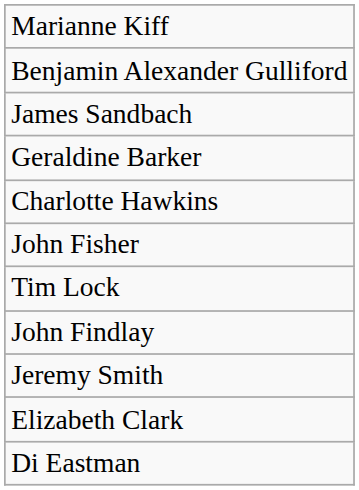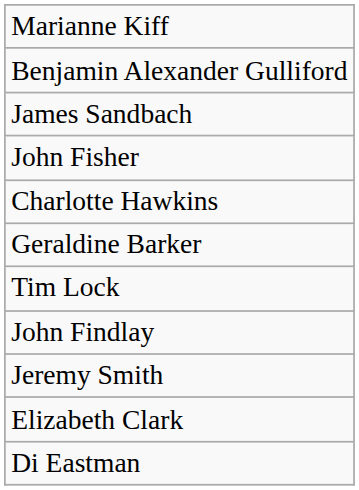(106, 157) Geraldine Barker -> (75, 157) John Fisher
(75, 244) John Fisher -> (106, 244) Geraldine Barker
